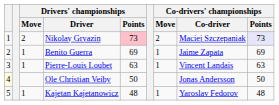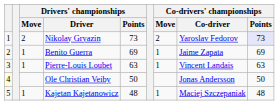(133, 38) pink background -> (133, 38) no background
(212, 38) Maciej Szczepaniak -> (209, 38) Yaroslav Fedorov
(209, 93) Yaroslav Fedorov -> (212, 93) Maciej Szczepaniak
